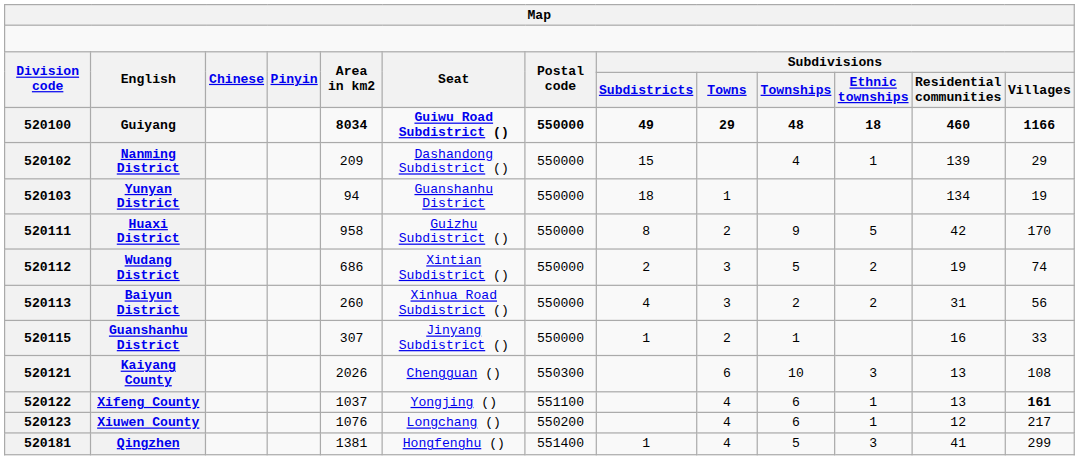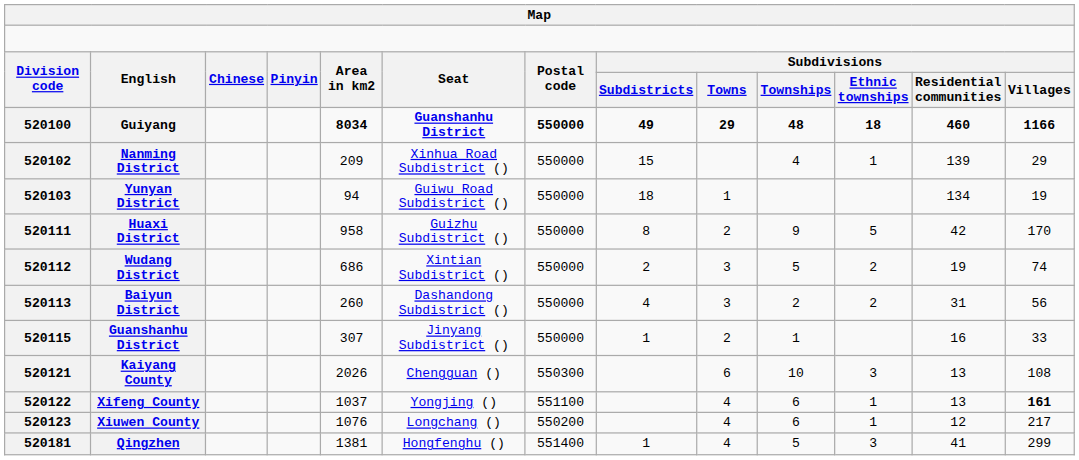(454, 125) Guiwu Road Subdistrict () -> (454, 125) Guanshanhu District
(454, 161) Dashandong Subdistrict () -> (454, 161) Xinhua Road Subdistrict ()
(454, 196) Guanshanhu District -> (454, 196) Guiwu Road Subdistrict ()
(454, 303) Xinhua Road Subdistrict () -> (454, 303) Dashandong Subdistrict ()
